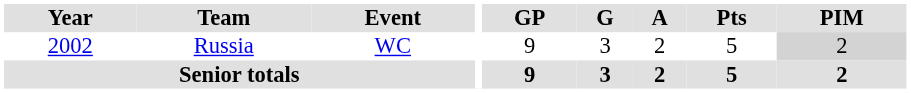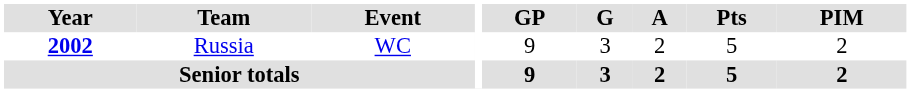(70, 46) normal -> (70, 46) bold
(842, 46) lightgrey background -> (842, 46) no background
